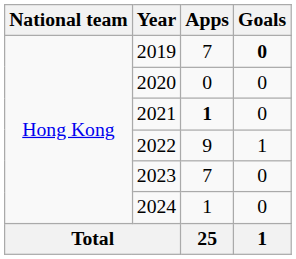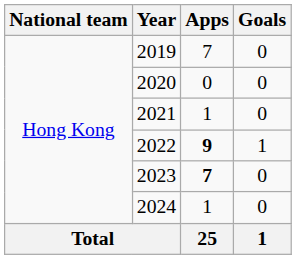(262, 51) bold -> (262, 51) normal
(207, 113) bold -> (207, 113) normal
(207, 144) normal -> (207, 144) bold
(207, 176) normal -> (207, 176) bold
